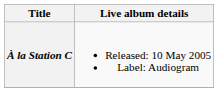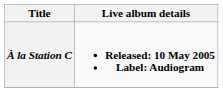(144, 61) normal -> (146, 61) bold
